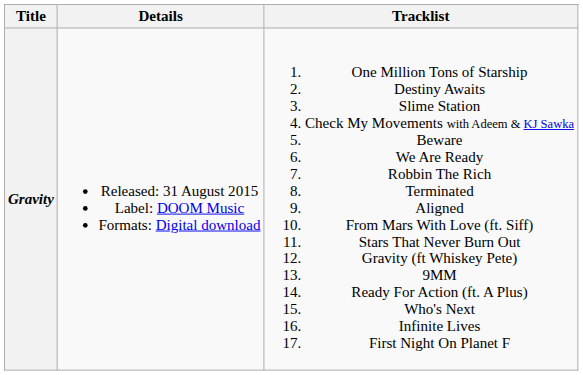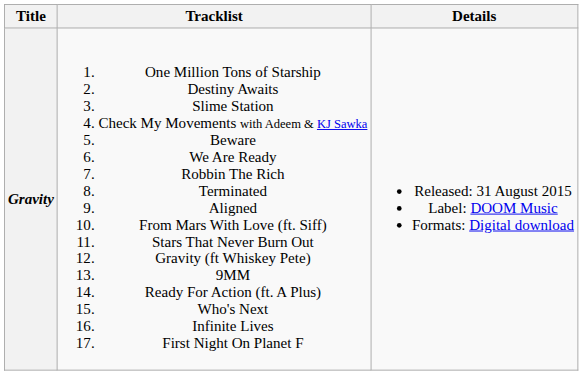columns swapped: (161, 16) <-> (421, 16)
